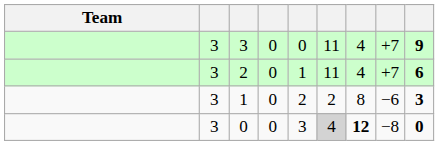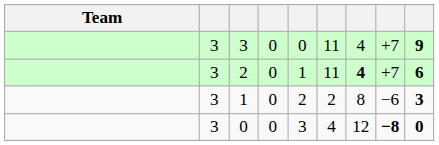(361, 72) normal -> (361, 72) bold
(331, 126) lightgrey background -> (331, 126) no background
(361, 126) bold -> (361, 126) normal
(390, 126) normal -> (390, 126) bold
